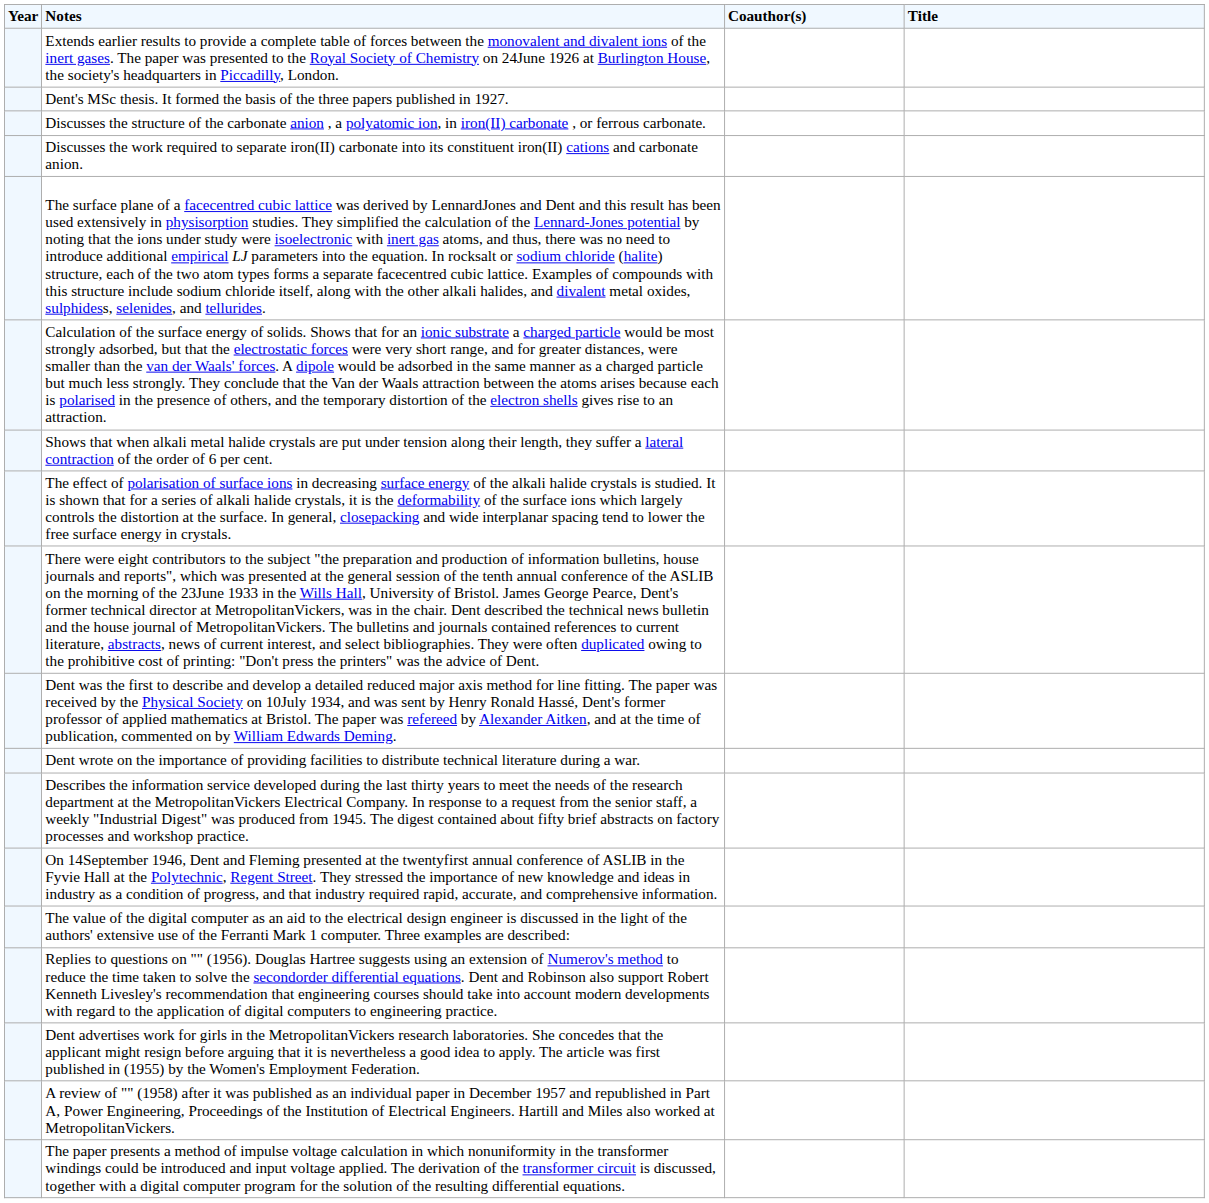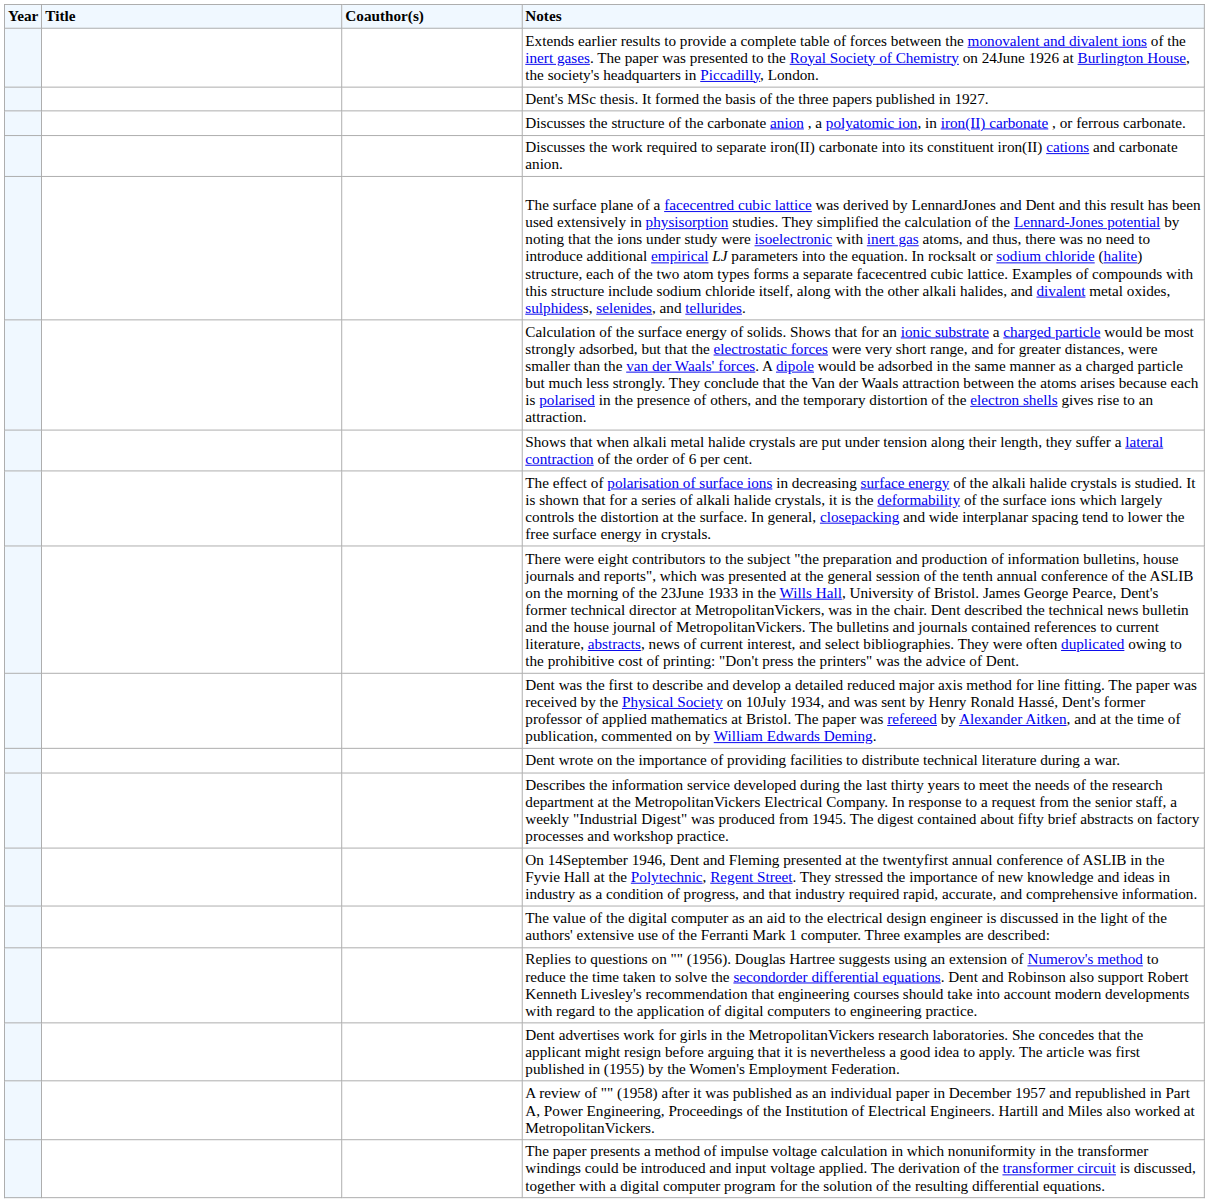columns swapped: (923, 16) <-> (64, 16)
